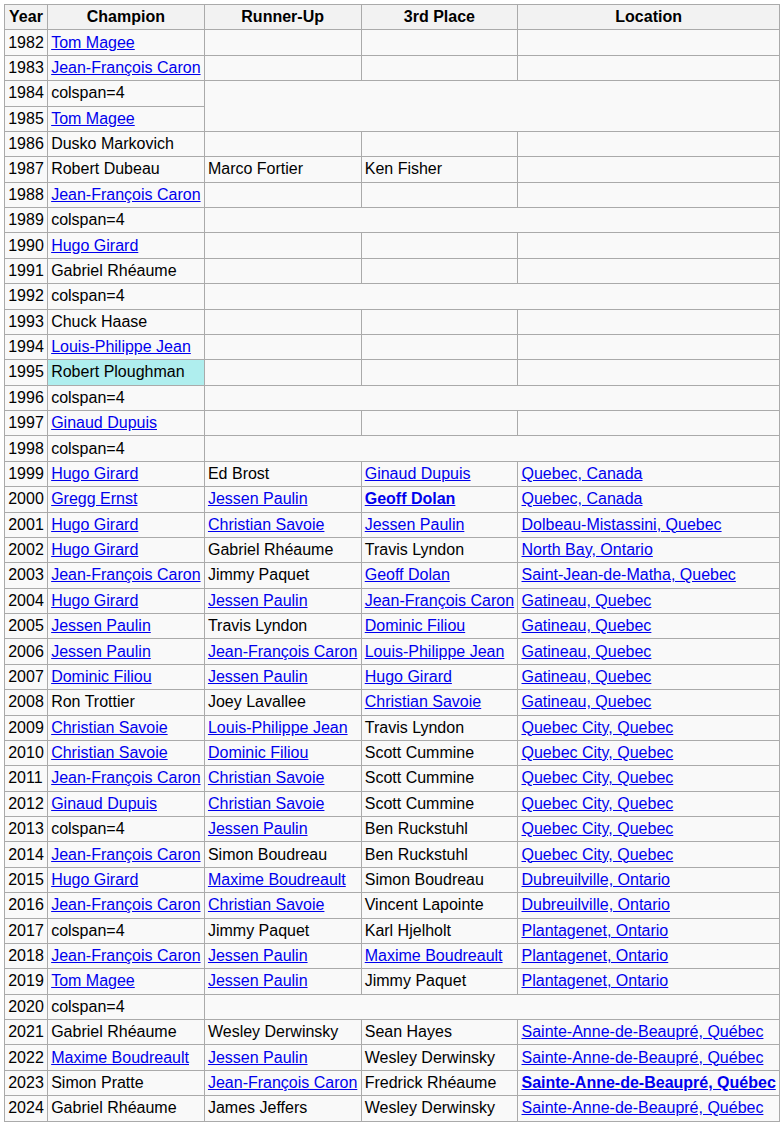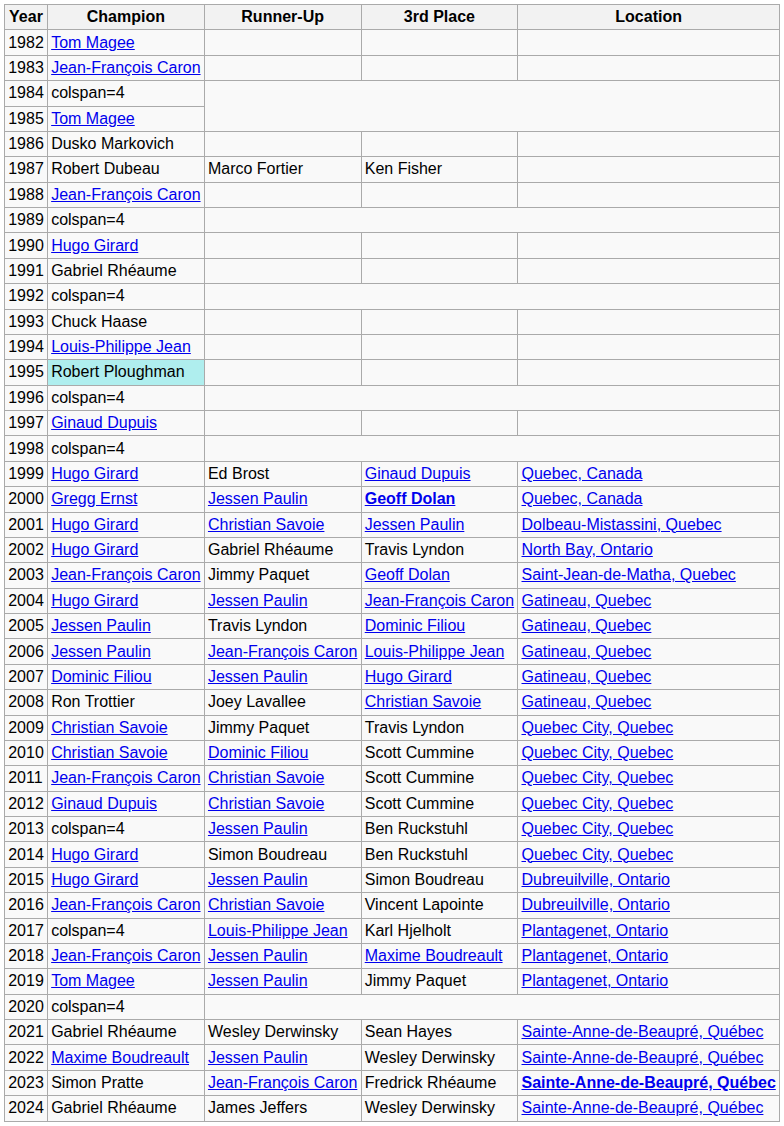(278, 727) Louis-Philippe Jean -> (259, 727) Jimmy Paquet
(126, 854) Jean-François Caron -> (95, 854) Hugo Girard
(277, 879) Maxime Boudreault -> (258, 879) Jessen Paulin
(259, 930) Jimmy Paquet -> (278, 930) Louis-Philippe Jean
